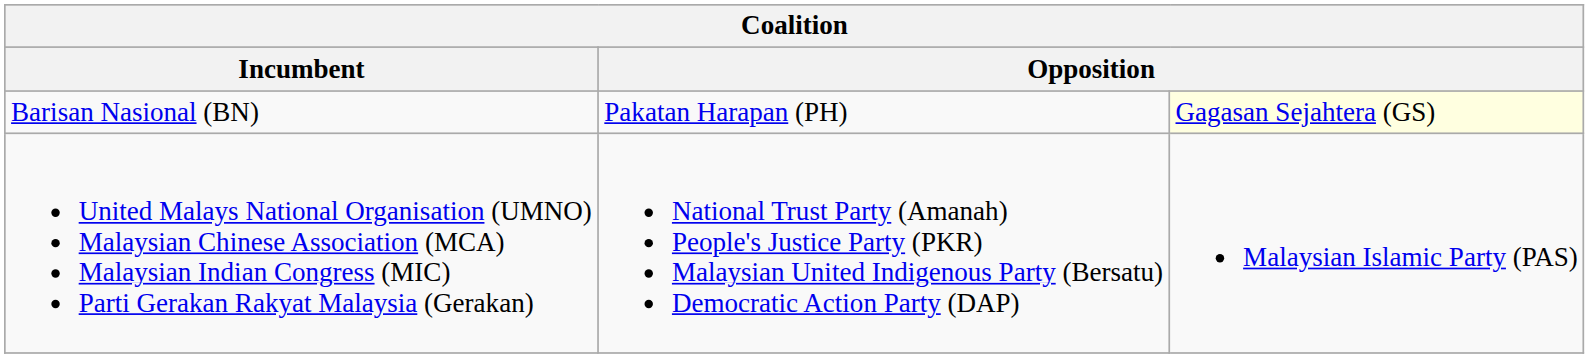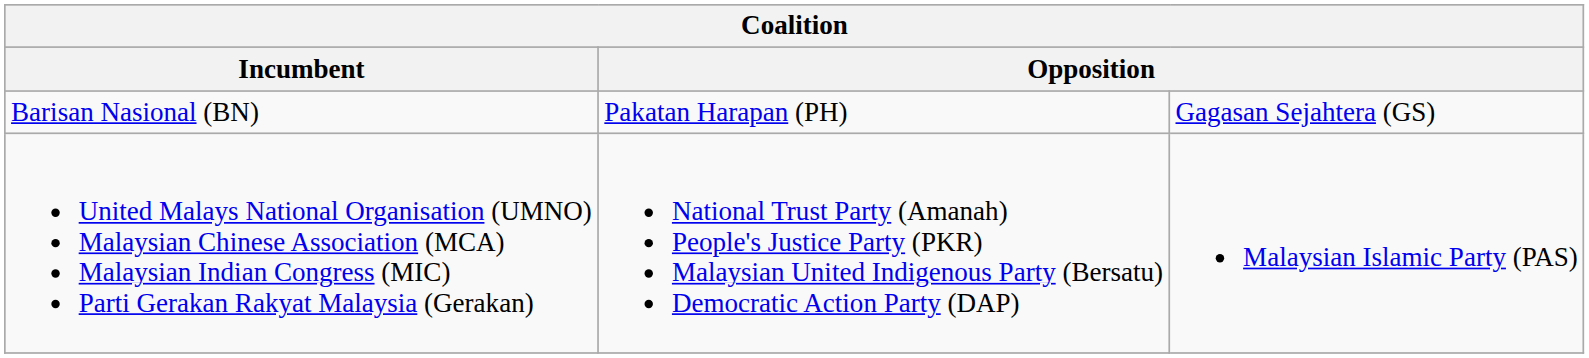(1305, 111) lightyellow background -> (1305, 111) no background
